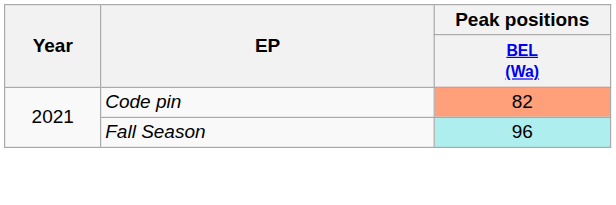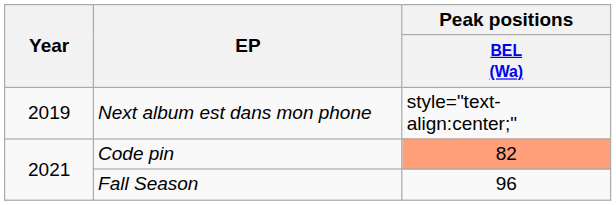+ row: (235, 112)
(522, 132) paleturquoise background -> (506, 184) no background
